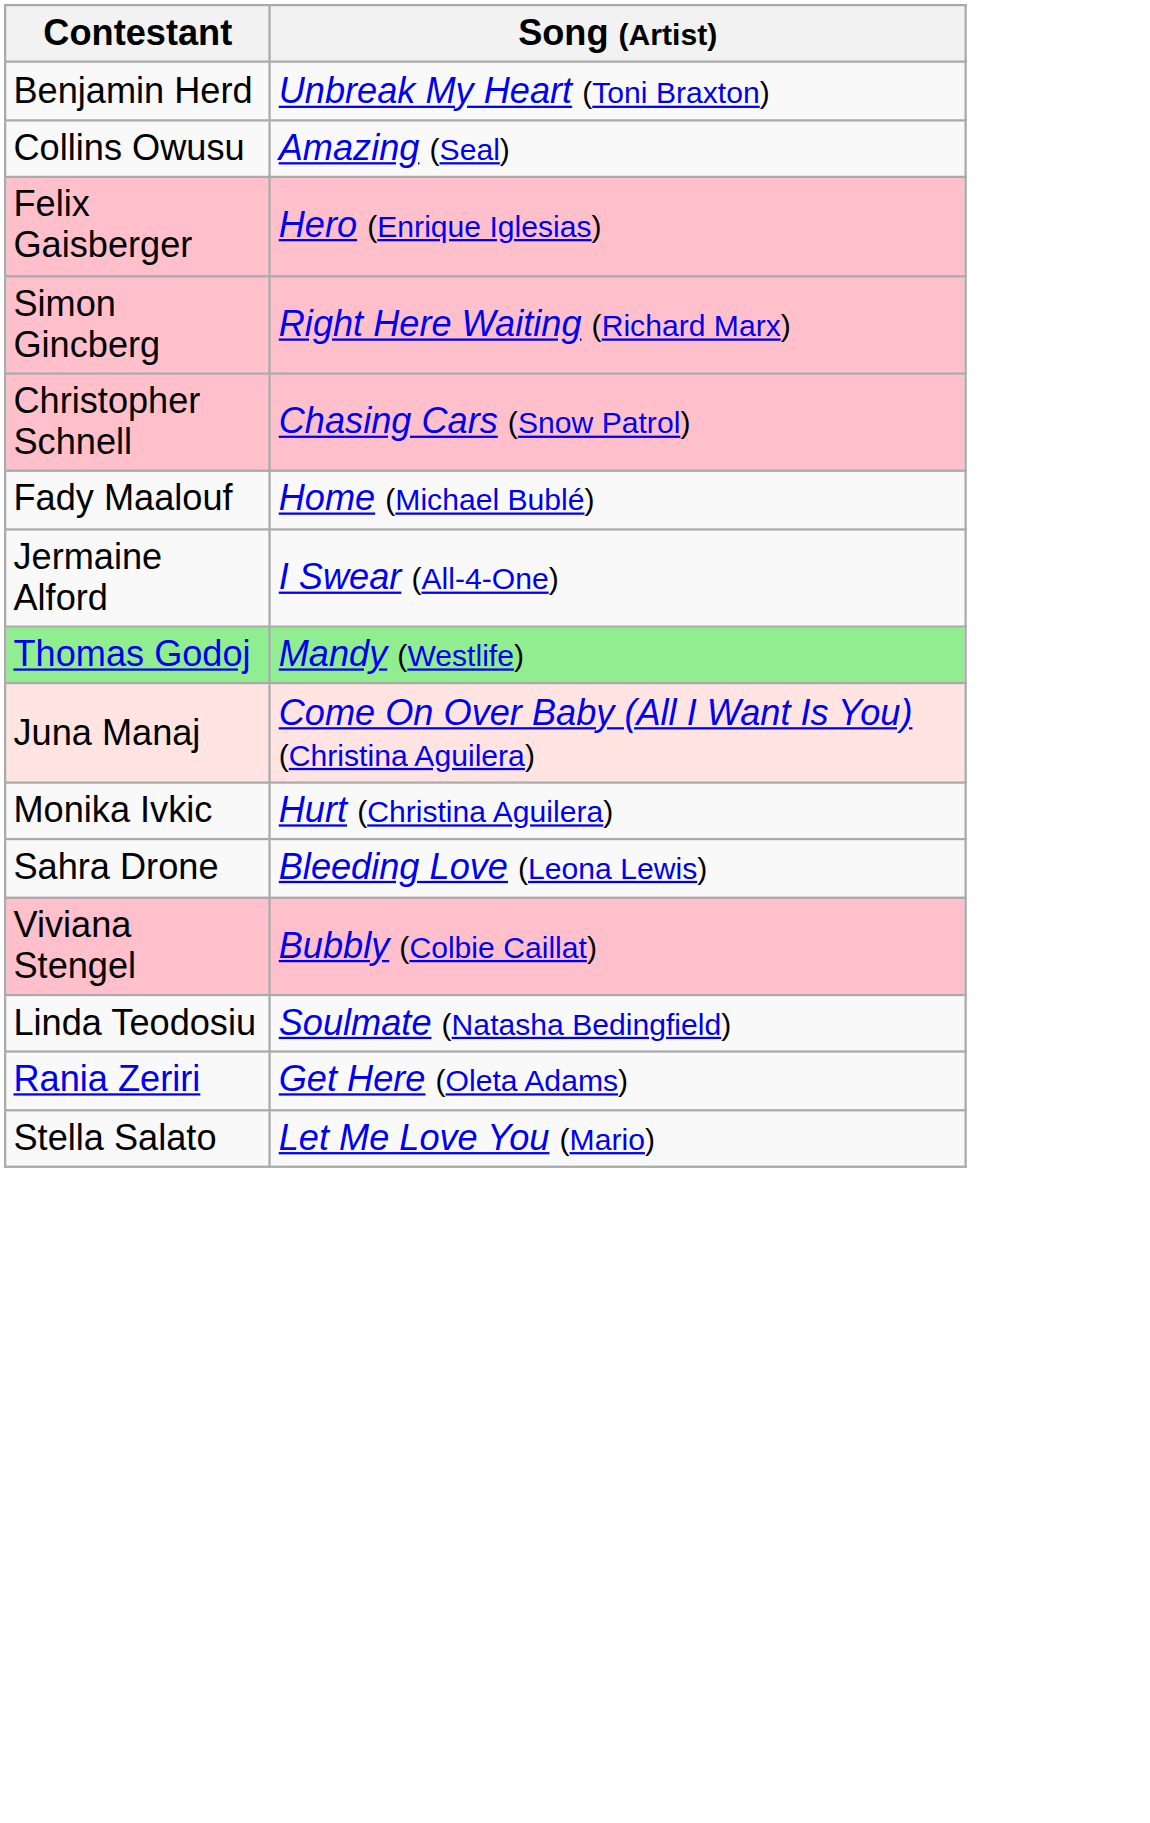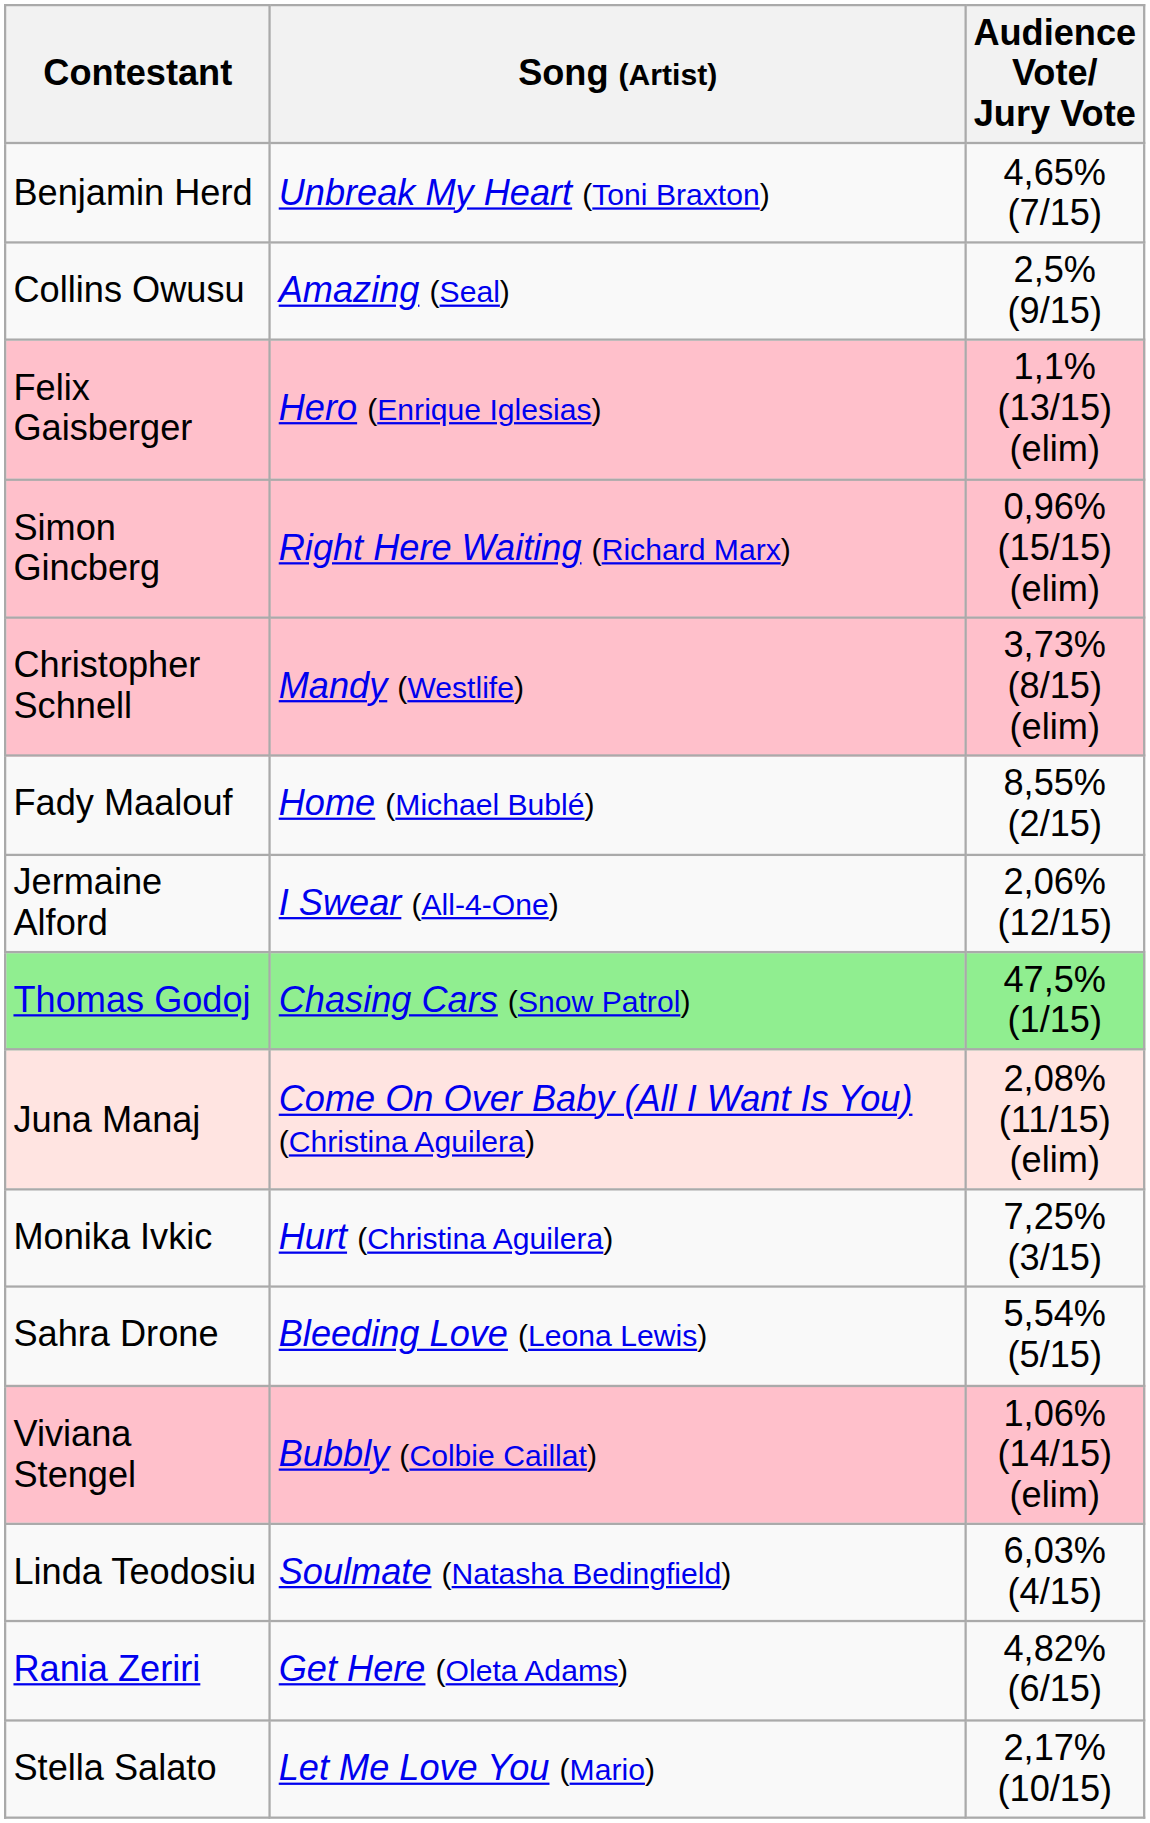+ column: (1055, 73)
(485, 421) Chasing Cars (Snow Patrol) -> (401, 686) Mandy (Westlife)
(401, 654) Mandy (Westlife) -> (485, 1000) Chasing Cars (Snow Patrol)
